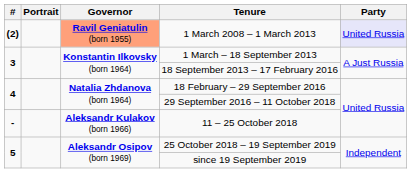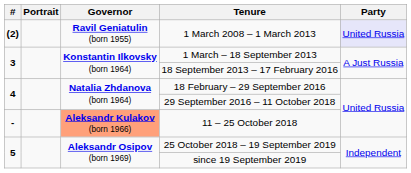(110, 33) lightsalmon background -> (110, 33) no background
(110, 123) no background -> (110, 123) lightsalmon background
